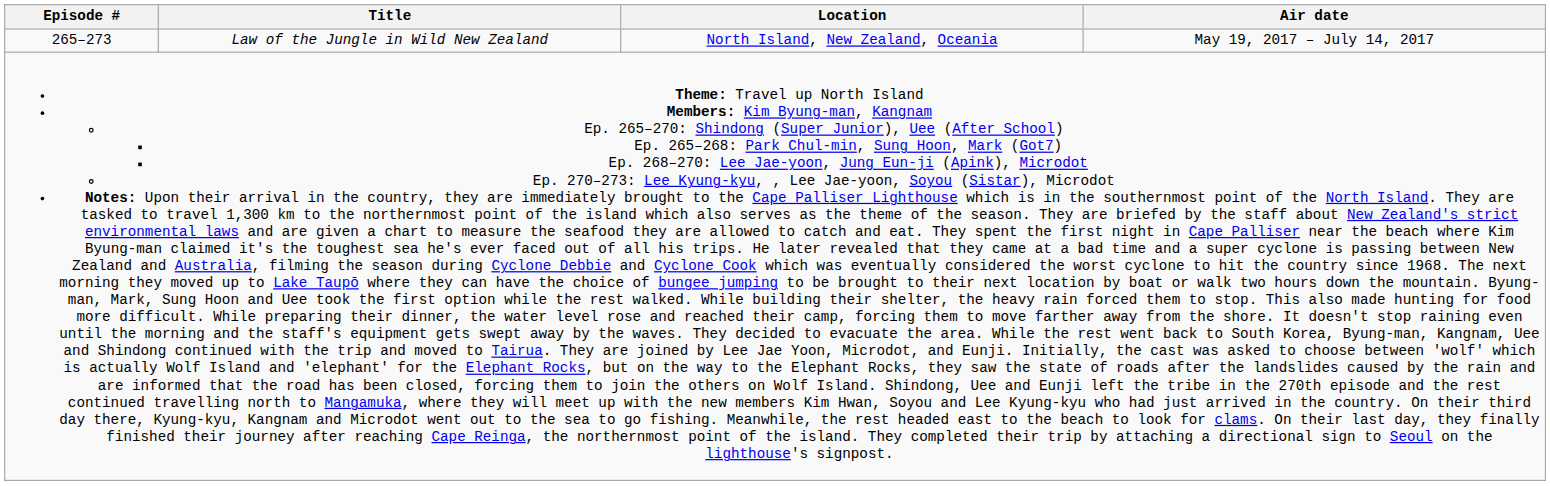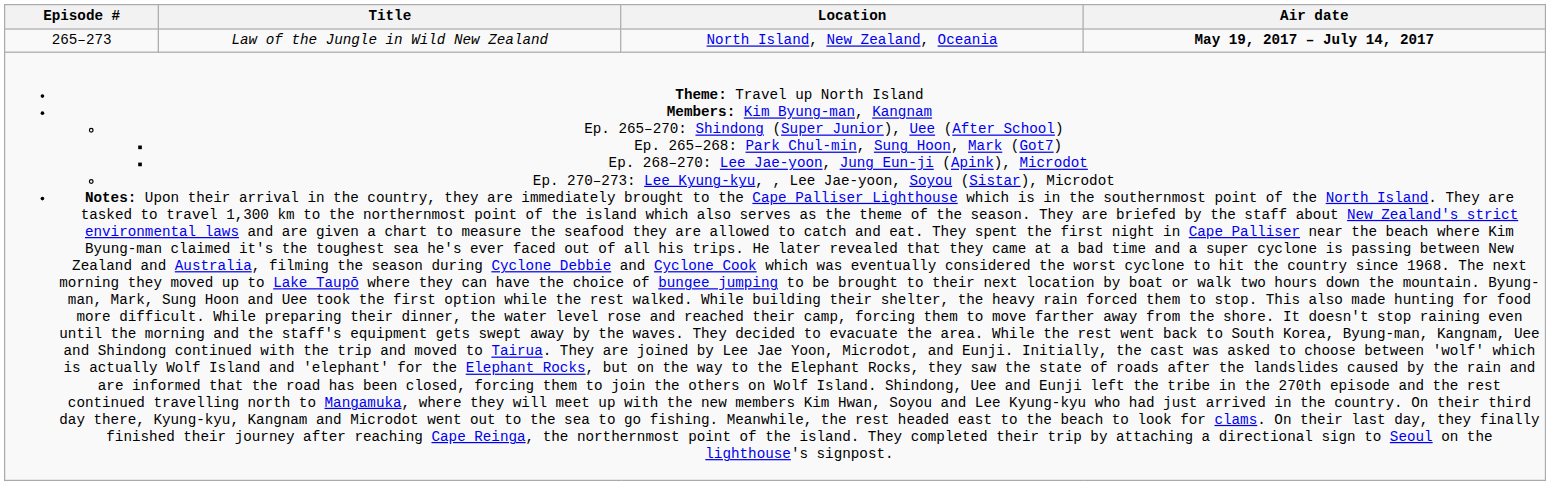(1314, 40) normal -> (1314, 40) bold
